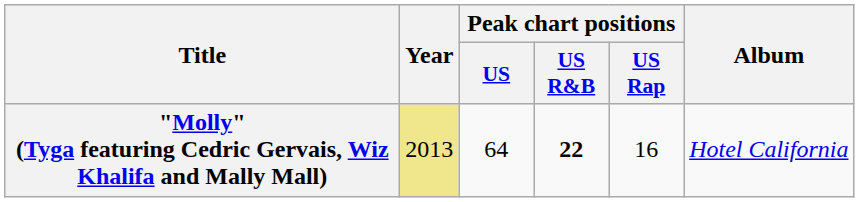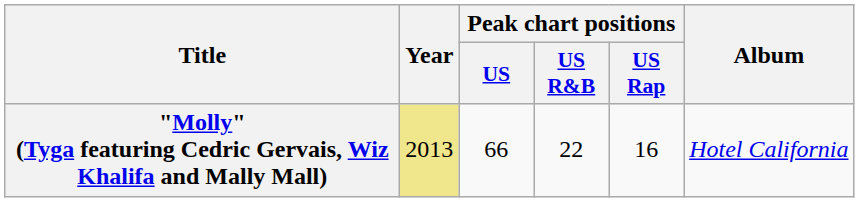(496, 149) 64 -> (496, 149) 66
(571, 149) bold -> (571, 149) normal
